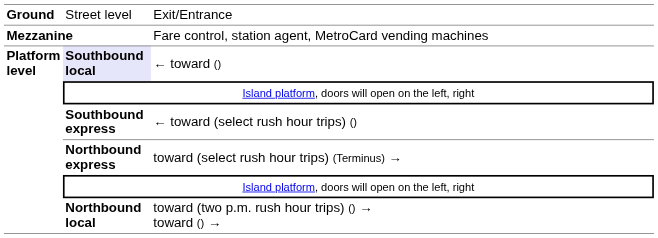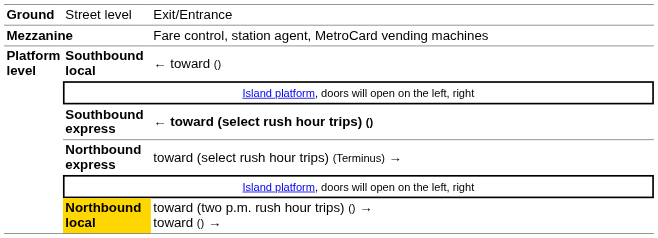(104, 63) lavender background -> (104, 63) no background
(255, 121) normal -> (263, 121) bold
(103, 215) no background -> (103, 215) gold background
